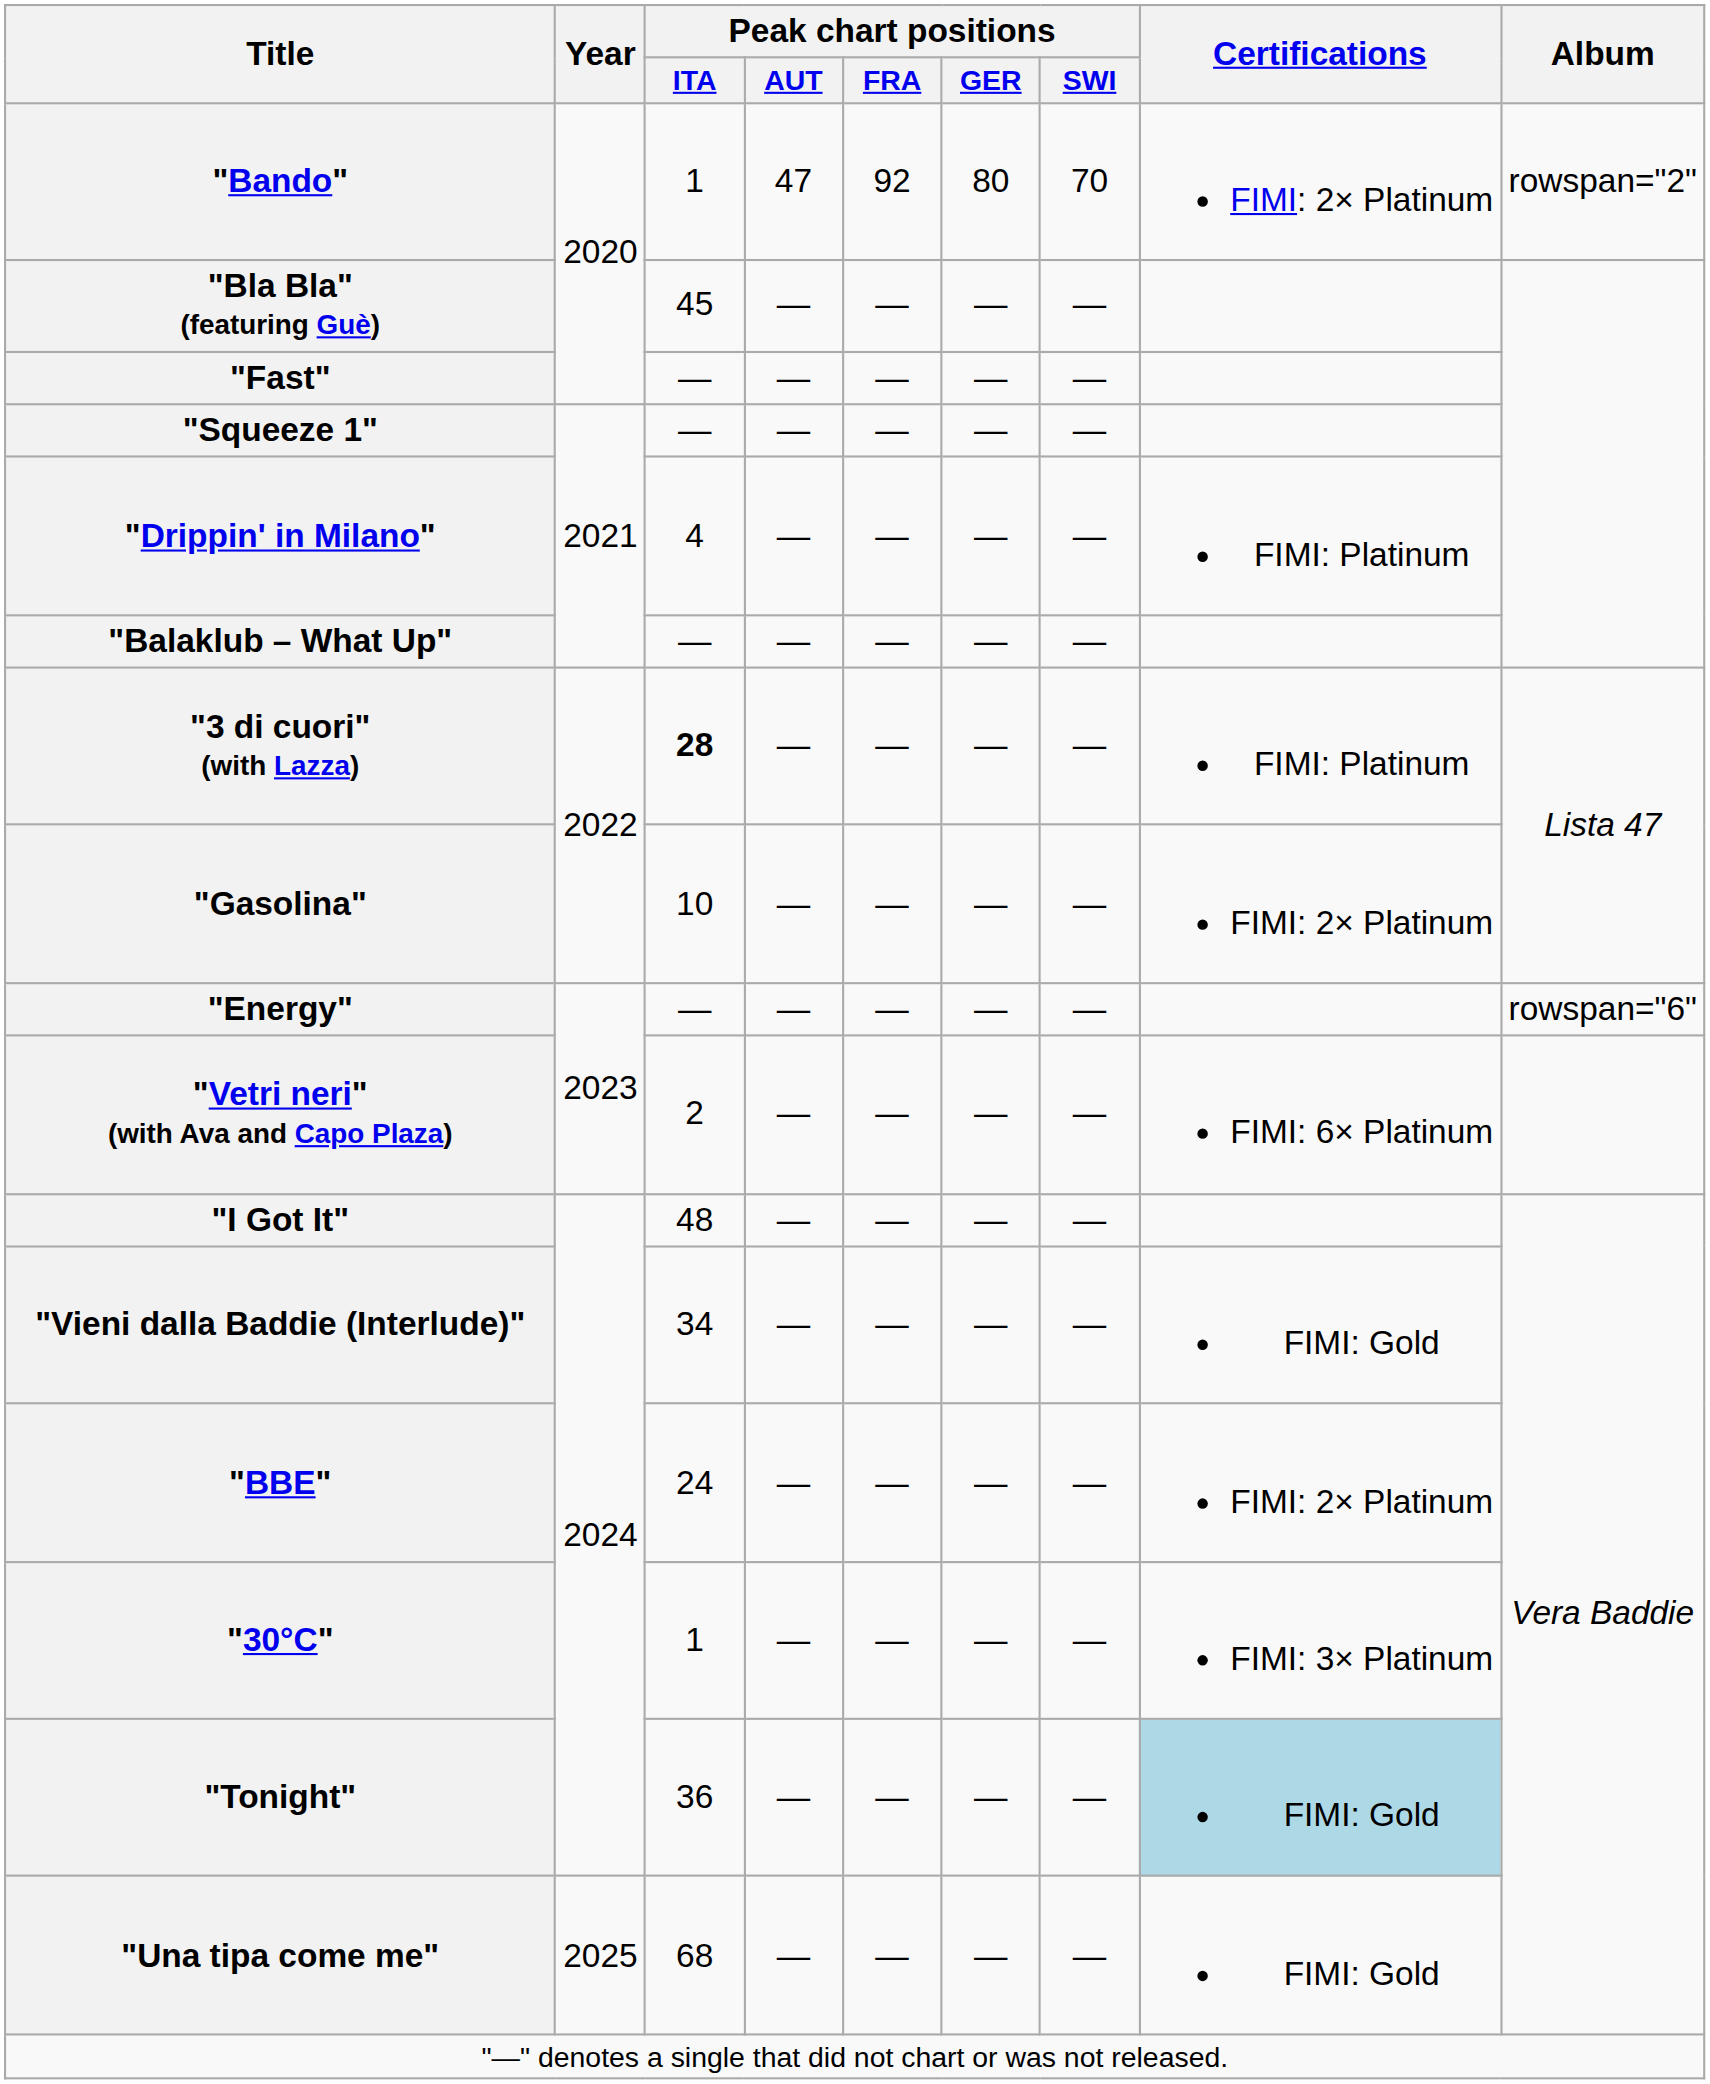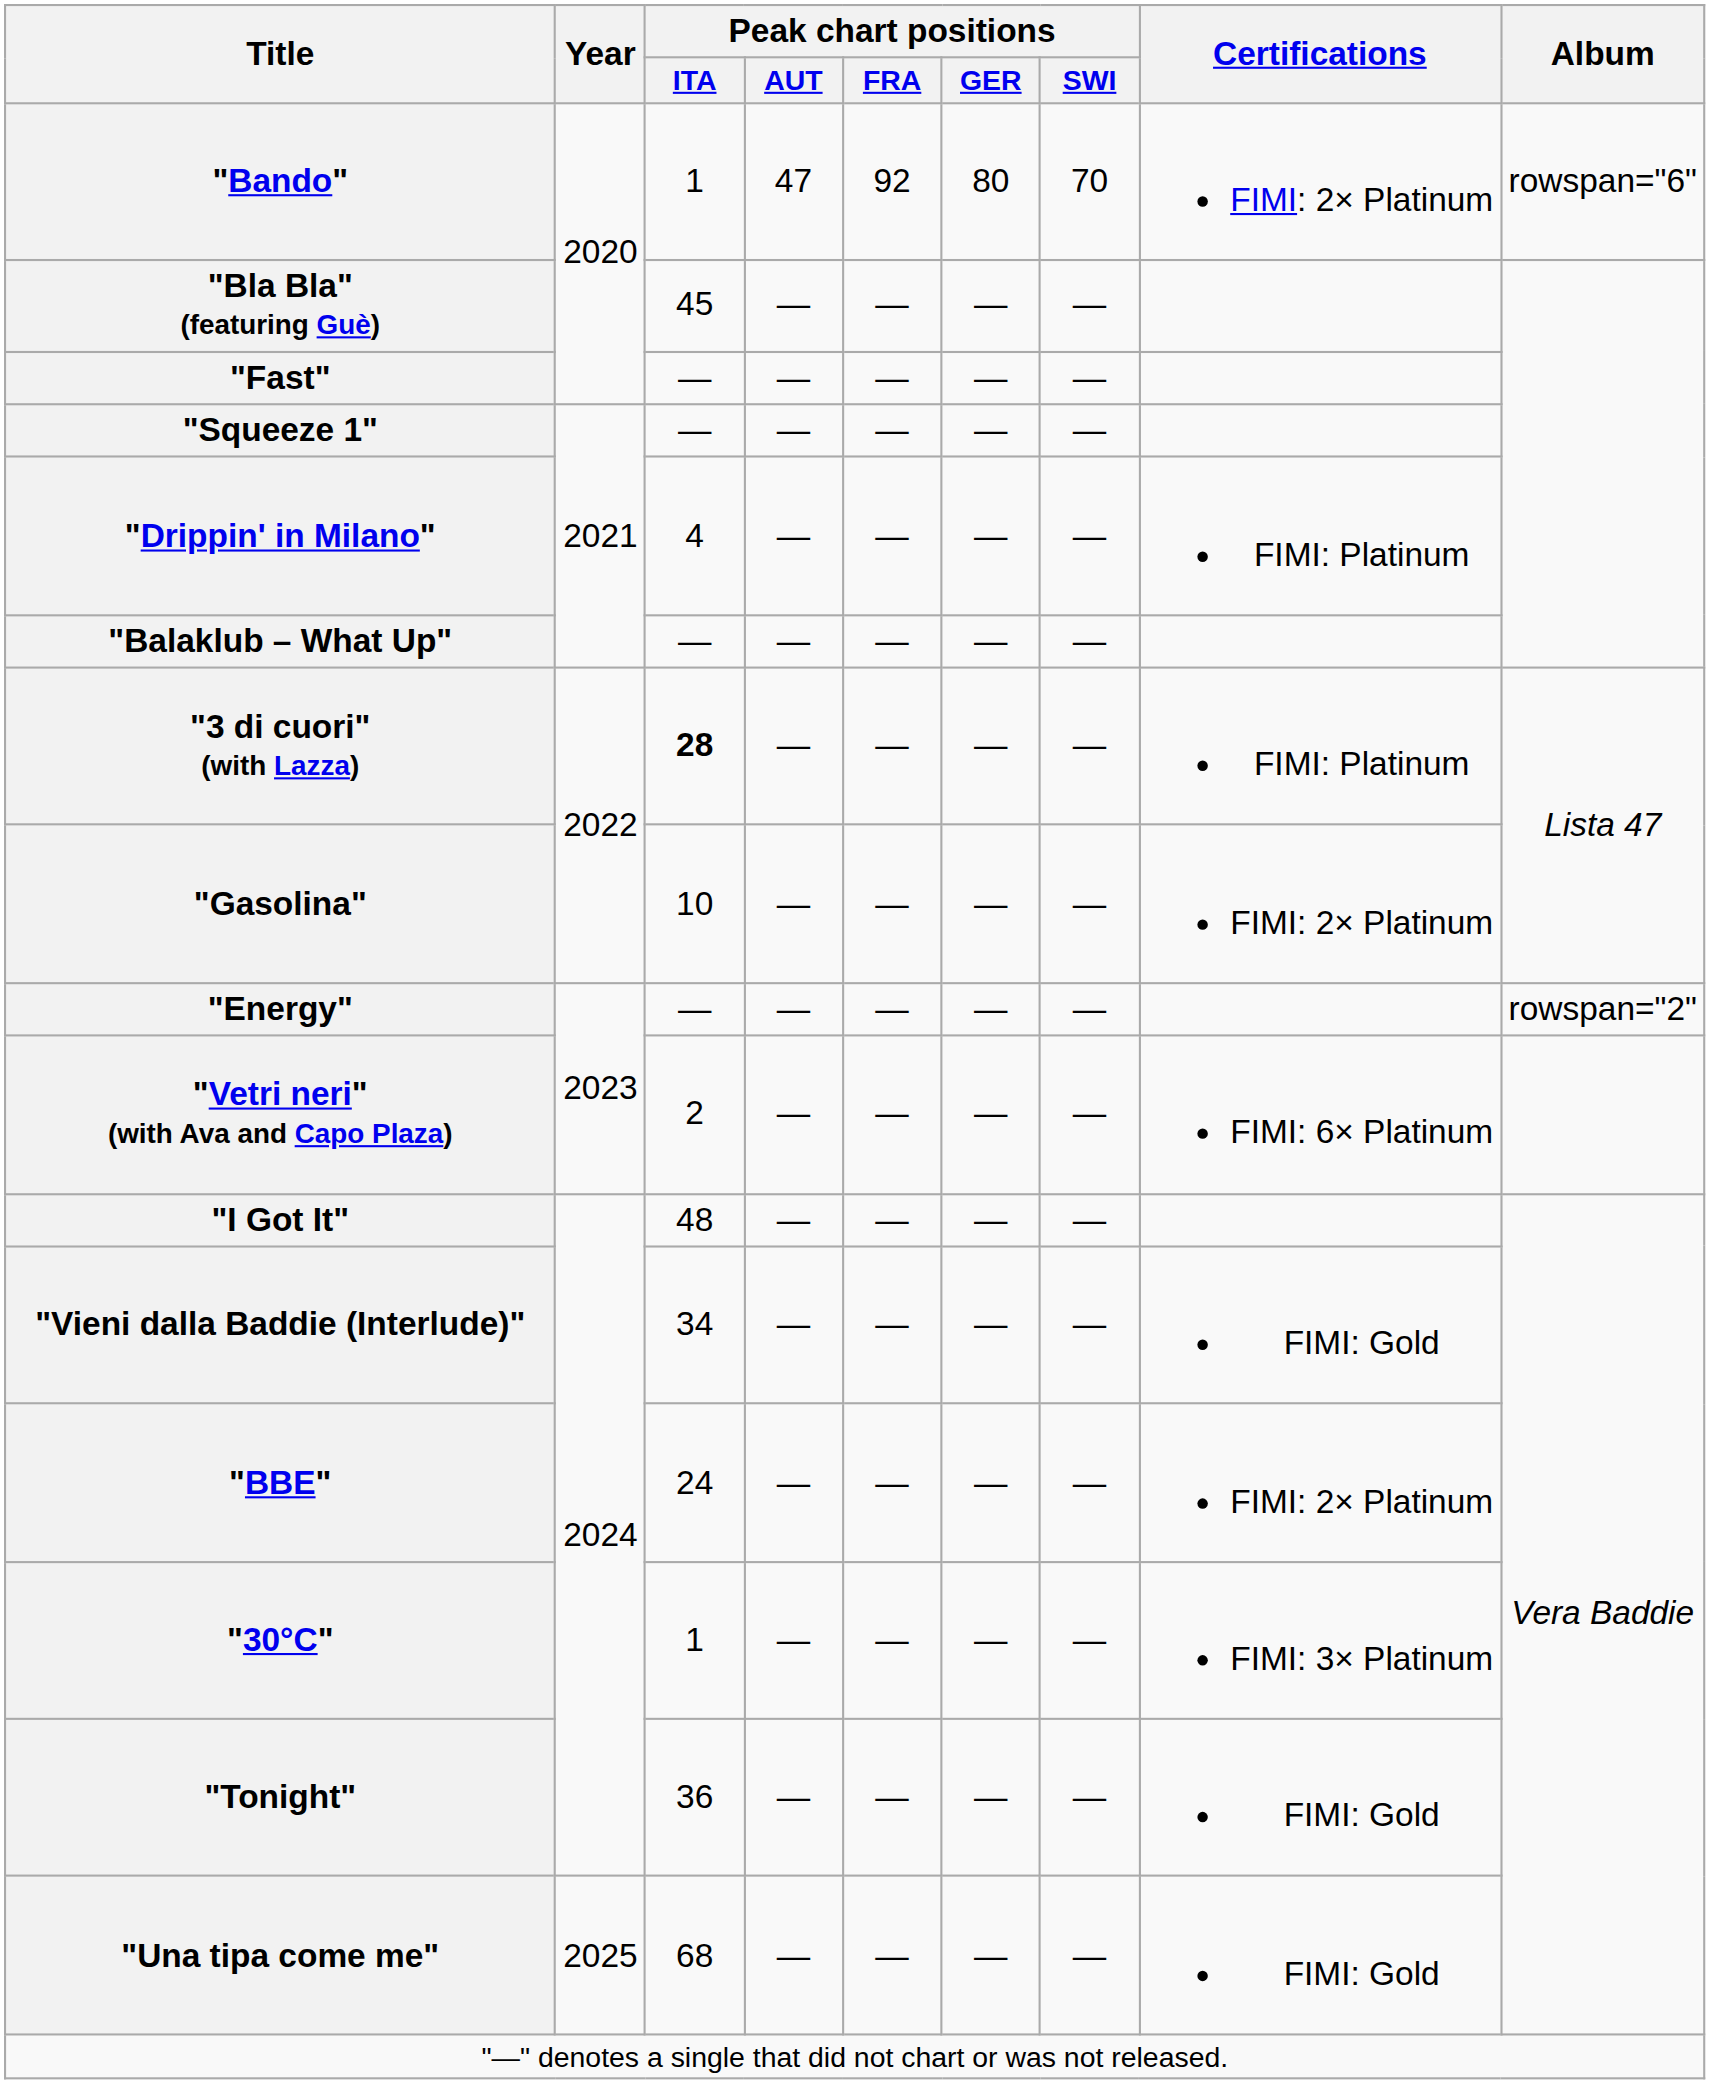(1603, 181) rowspan="2" -> (1603, 181) rowspan="6"
(1603, 1008) rowspan="6" -> (1603, 1008) rowspan="2"
(1320, 1817) lightblue background -> (1320, 1817) no background
